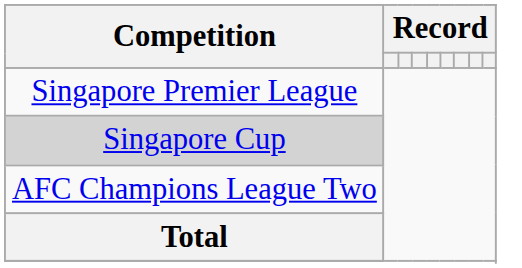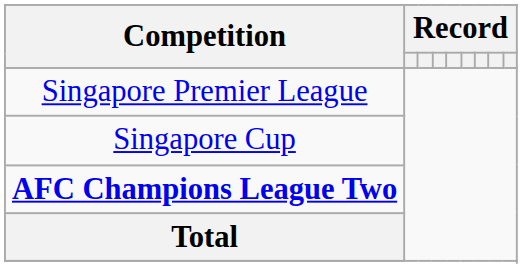(194, 139) lightgrey background -> (205, 139) no background
(194, 188) normal -> (205, 188) bold
